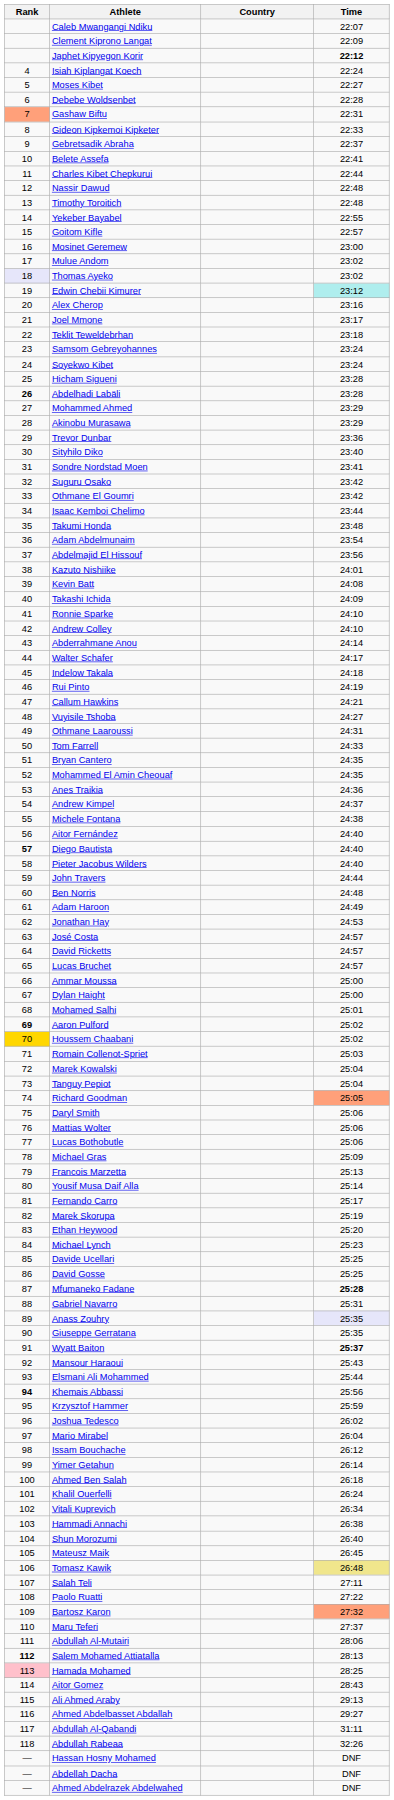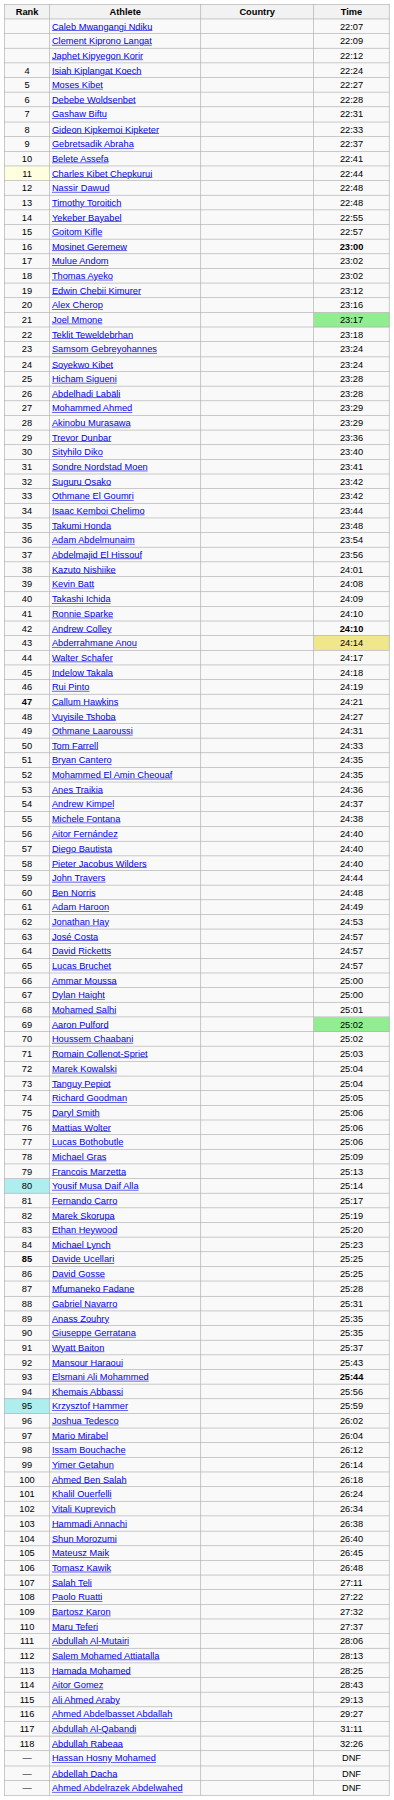(351, 56) bold -> (351, 56) normal
(27, 115) lightsalmon background -> (27, 115) no background
(27, 173) no background -> (27, 173) lightyellow background
(351, 247) normal -> (351, 247) bold
(27, 276) lavender background -> (27, 276) no background
(351, 291) paleturquoise background -> (351, 291) no background
(351, 320) no background -> (351, 320) lightgreen background
(27, 393) bold -> (27, 393) normal
(351, 628) normal -> (351, 628) bold
(351, 643) no background -> (351, 643) khaki background
(27, 702) normal -> (27, 702) bold
(27, 848) bold -> (27, 848) normal
(27, 1025) bold -> (27, 1025) normal
(351, 1025) no background -> (351, 1025) lightgreen background
(27, 1039) gold background -> (27, 1039) no background
(351, 1098) lightsalmon background -> (351, 1098) no background
(27, 1186) no background -> (27, 1186) paleturquoise background
(27, 1259) normal -> (27, 1259) bold
(351, 1289) bold -> (351, 1289) normal
(351, 1318) lavender background -> (351, 1318) no background
(351, 1348) bold -> (351, 1348) normal
(351, 1377) normal -> (351, 1377) bold
(27, 1392) bold -> (27, 1392) normal
(27, 1406) no background -> (27, 1406) paleturquoise background
(351, 1568) khaki background -> (351, 1568) no background
(351, 1612) lightsalmon background -> (351, 1612) no background
(27, 1656) bold -> (27, 1656) normal
(27, 1670) pink background -> (27, 1670) no background
